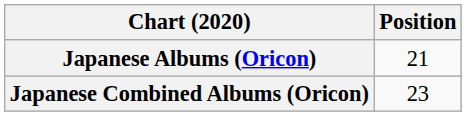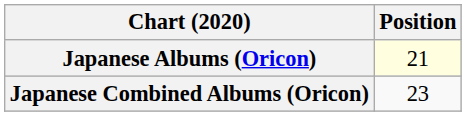(418, 57) no background -> (418, 57) lightyellow background
